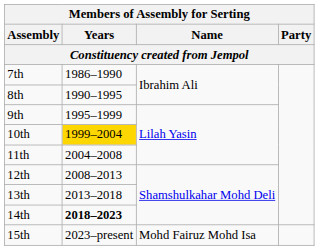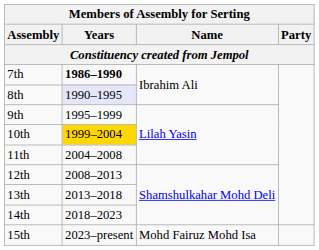(94, 74) normal -> (94, 74) bold
(94, 94) no background -> (94, 94) lavender background
(94, 214) bold -> (94, 214) normal
